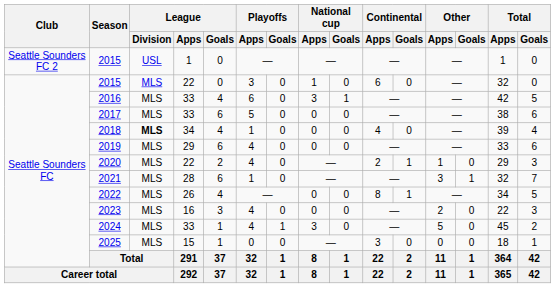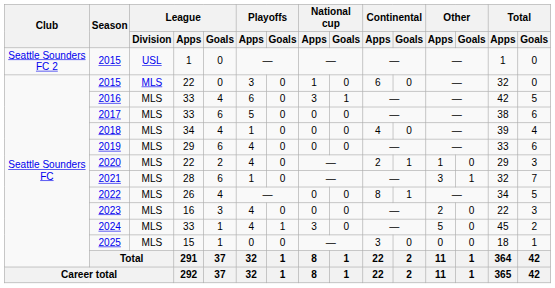(152, 131) bold -> (152, 131) normal
